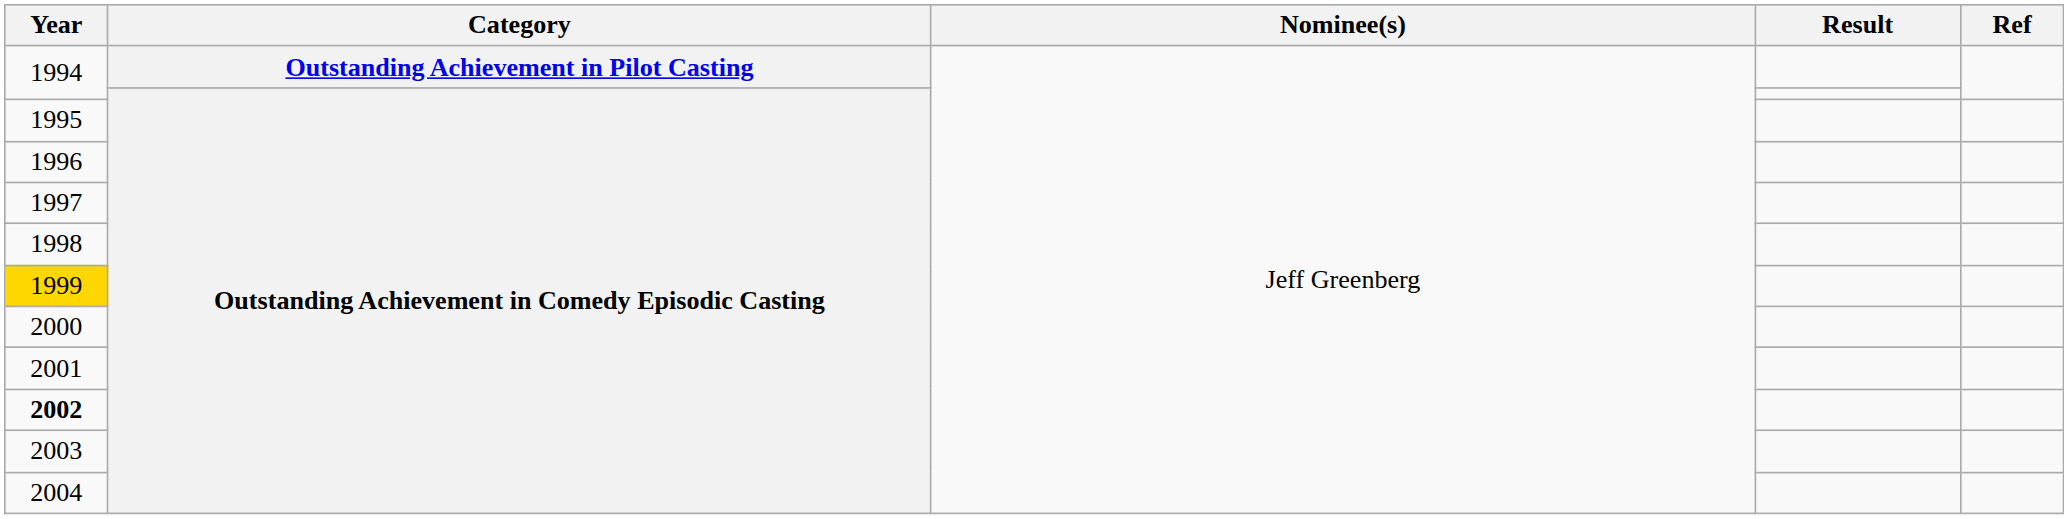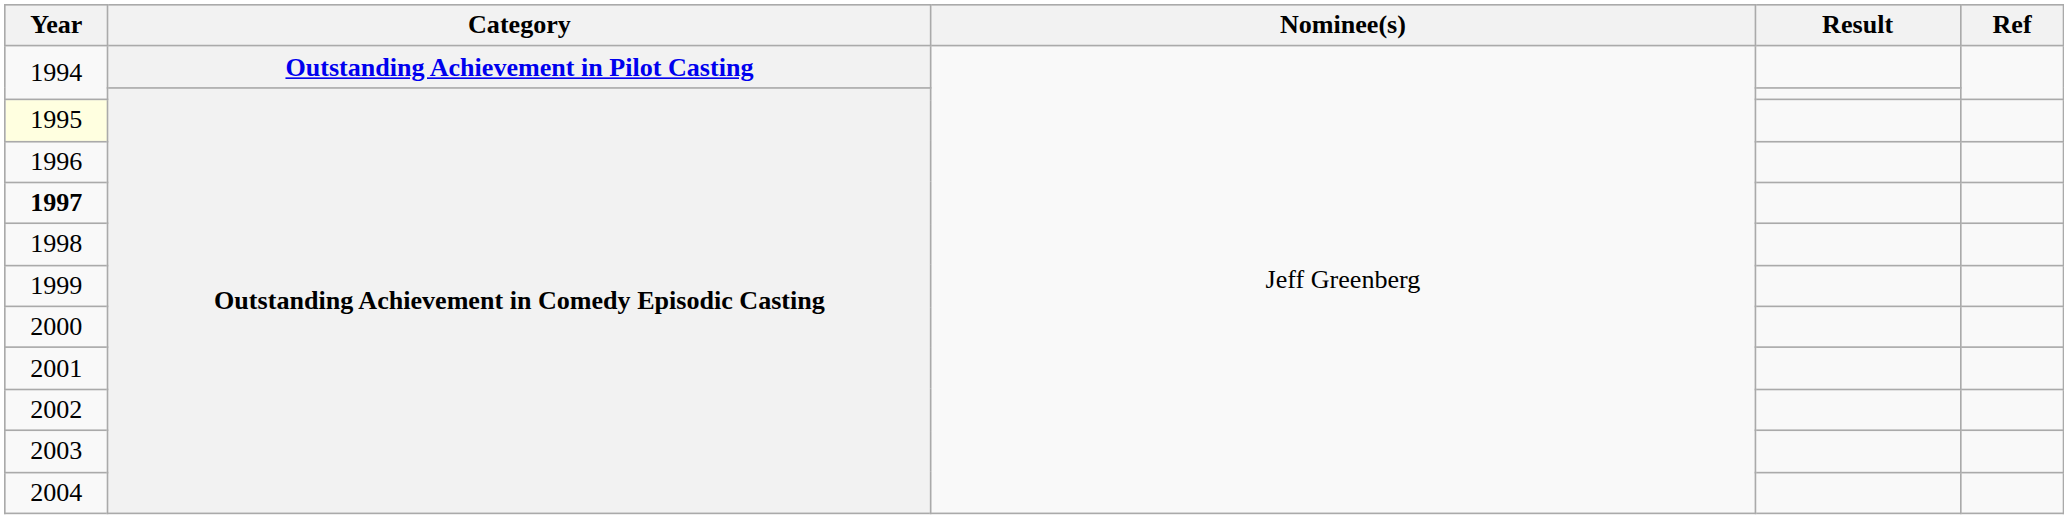(56, 119) no background -> (56, 119) lightyellow background
(56, 202) normal -> (56, 202) bold
(56, 285) gold background -> (56, 285) no background
(56, 409) bold -> (56, 409) normal
